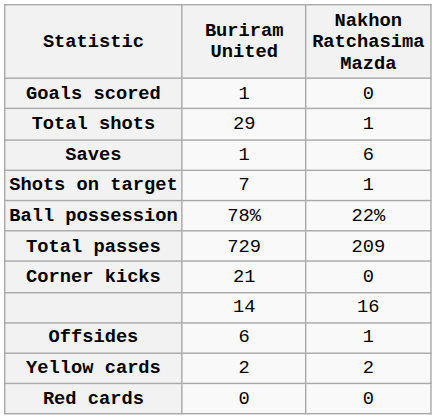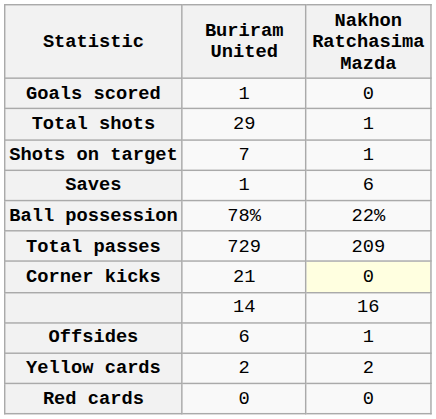rows swapped: (93, 185) <-> (93, 155)
(368, 277) no background -> (368, 277) lightyellow background
